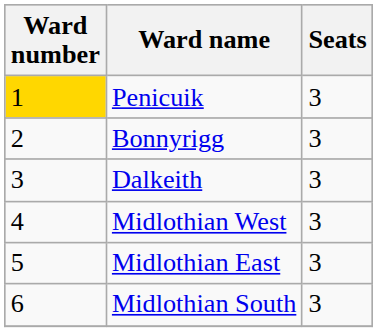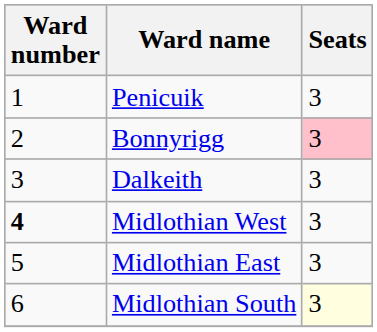(17, 96) gold background -> (17, 96) no background
(315, 138) no background -> (315, 138) pink background
(17, 221) normal -> (17, 221) bold
(315, 304) no background -> (315, 304) lightyellow background
